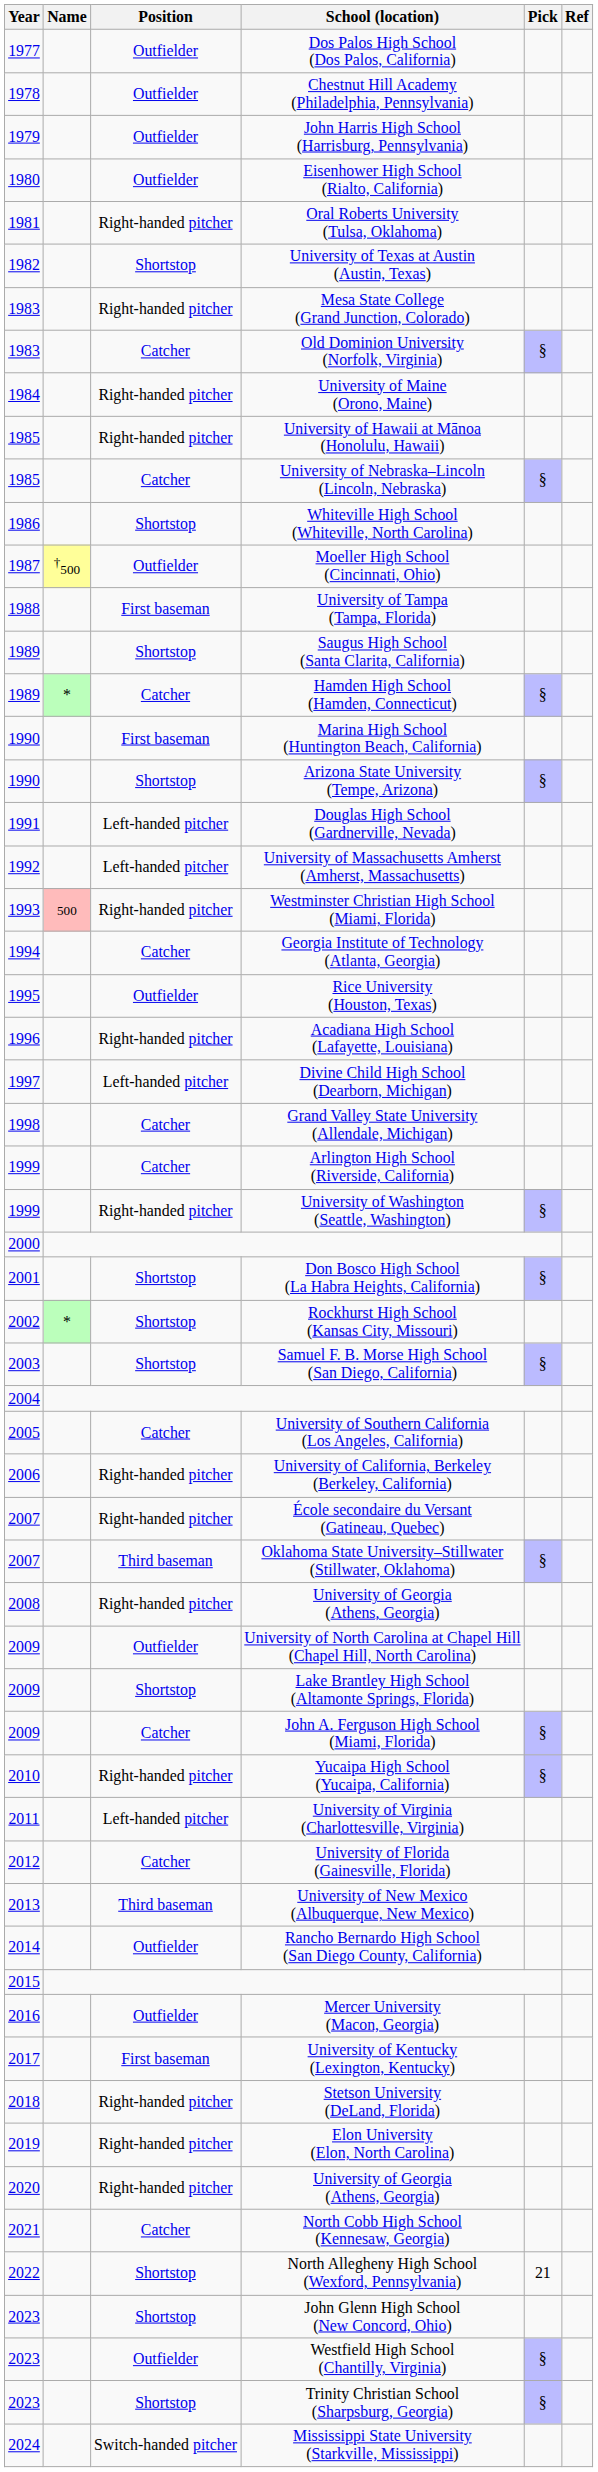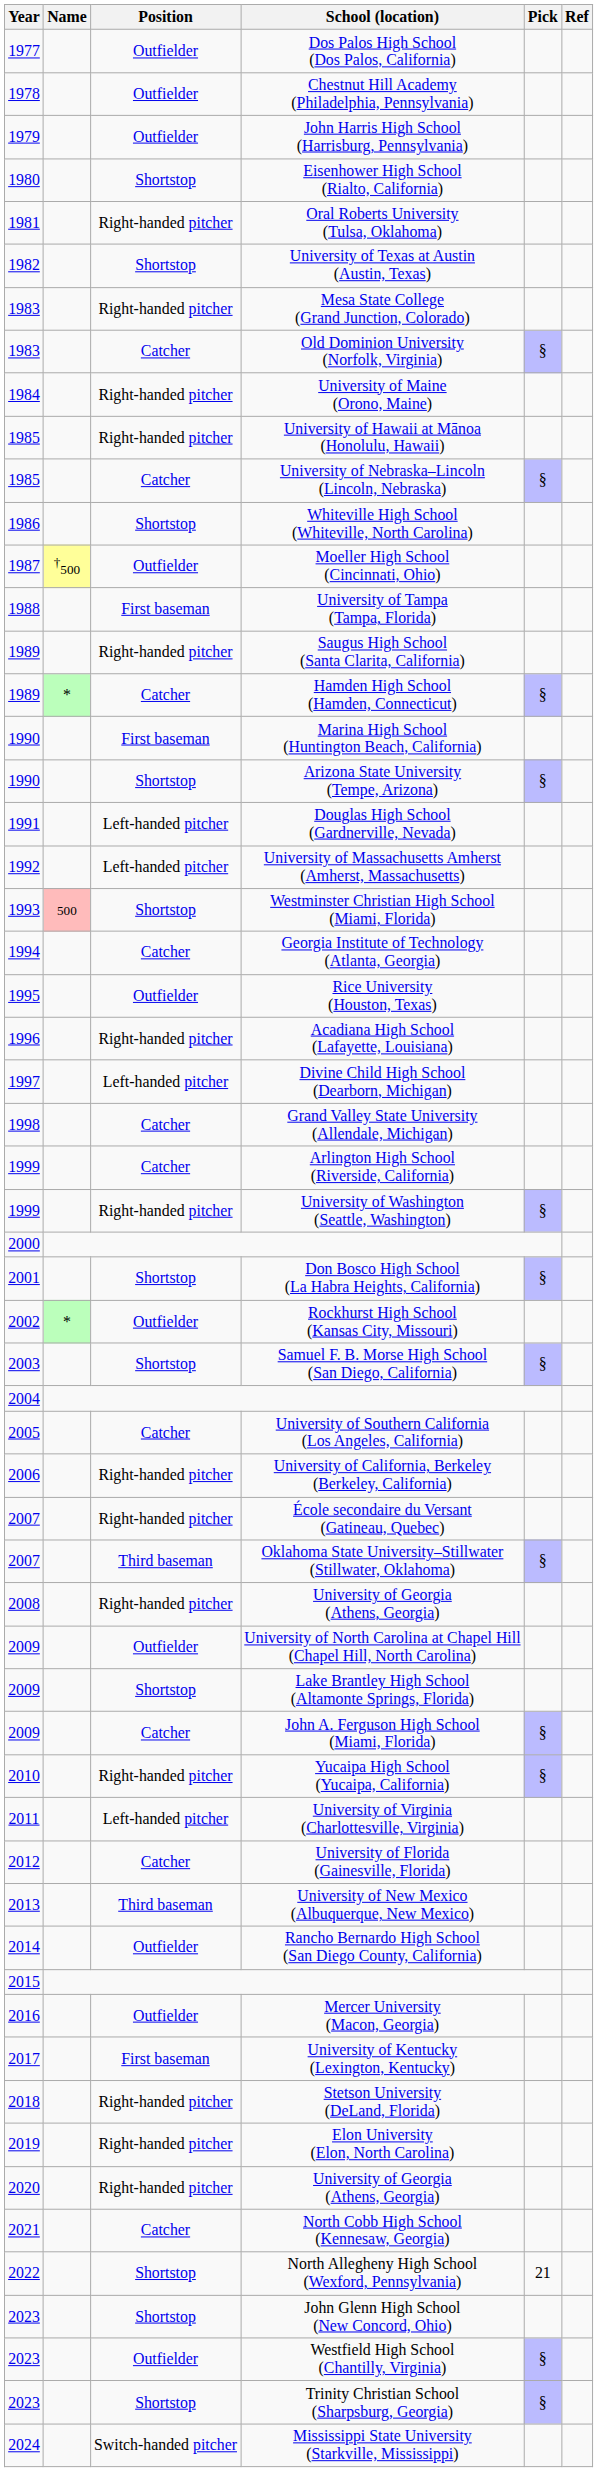(165, 179) Outfielder -> (165, 179) Shortstop
(165, 652) Shortstop -> (165, 652) Right-handed pitcher
(165, 909) Right-handed pitcher -> (165, 909) Shortstop
(165, 1321) Shortstop -> (165, 1321) Outfielder
